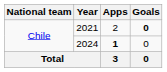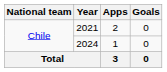(146, 28) bold -> (146, 28) normal
(115, 43) bold -> (115, 43) normal
